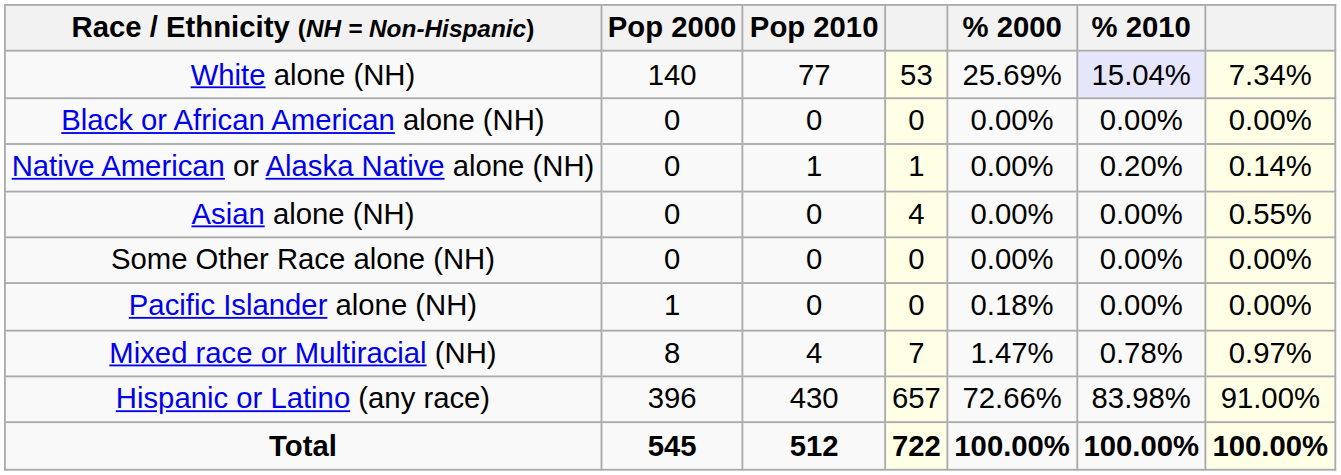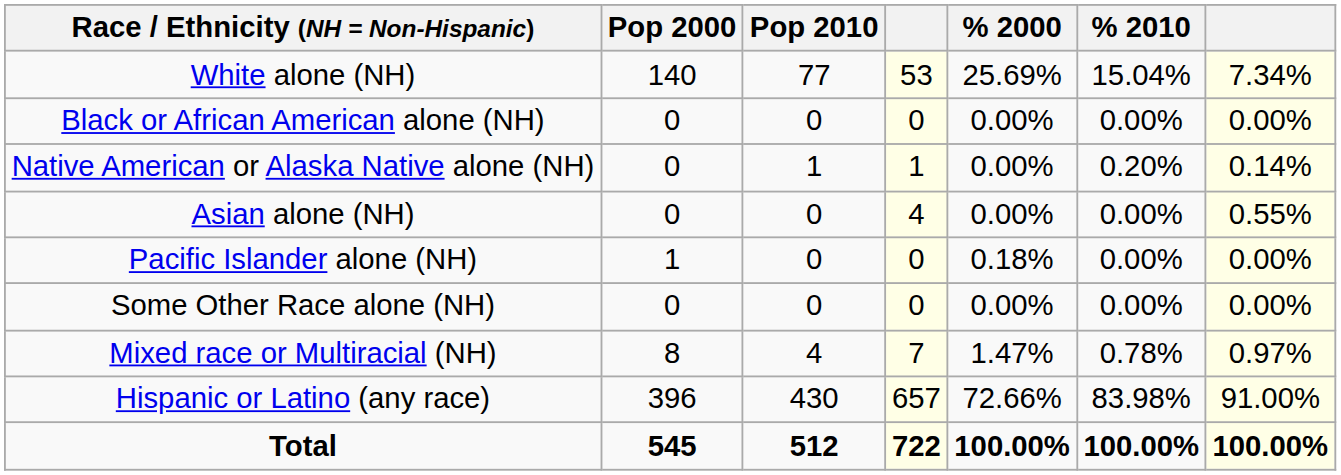(1141, 74) lavender background -> (1141, 74) no background
rows swapped: (303, 306) <-> (303, 259)
